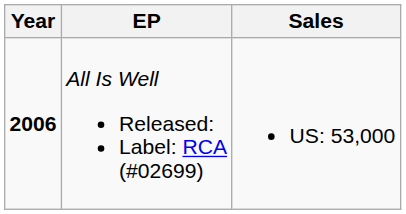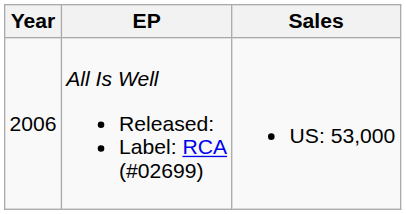(33, 123) bold -> (33, 123) normal
